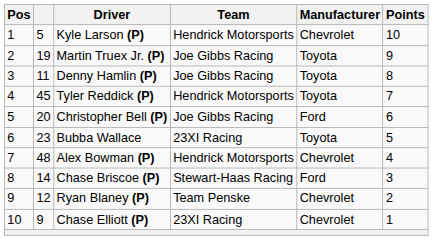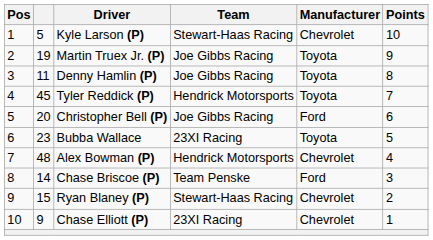(233, 34) Hendrick Motorsports -> (233, 34) Stewart-Haas Racing
(233, 178) Stewart-Haas Racing -> (212, 178) Team Penske
(44, 198) 12 -> (44, 198) 15
(212, 198) Team Penske -> (233, 198) Stewart-Haas Racing
